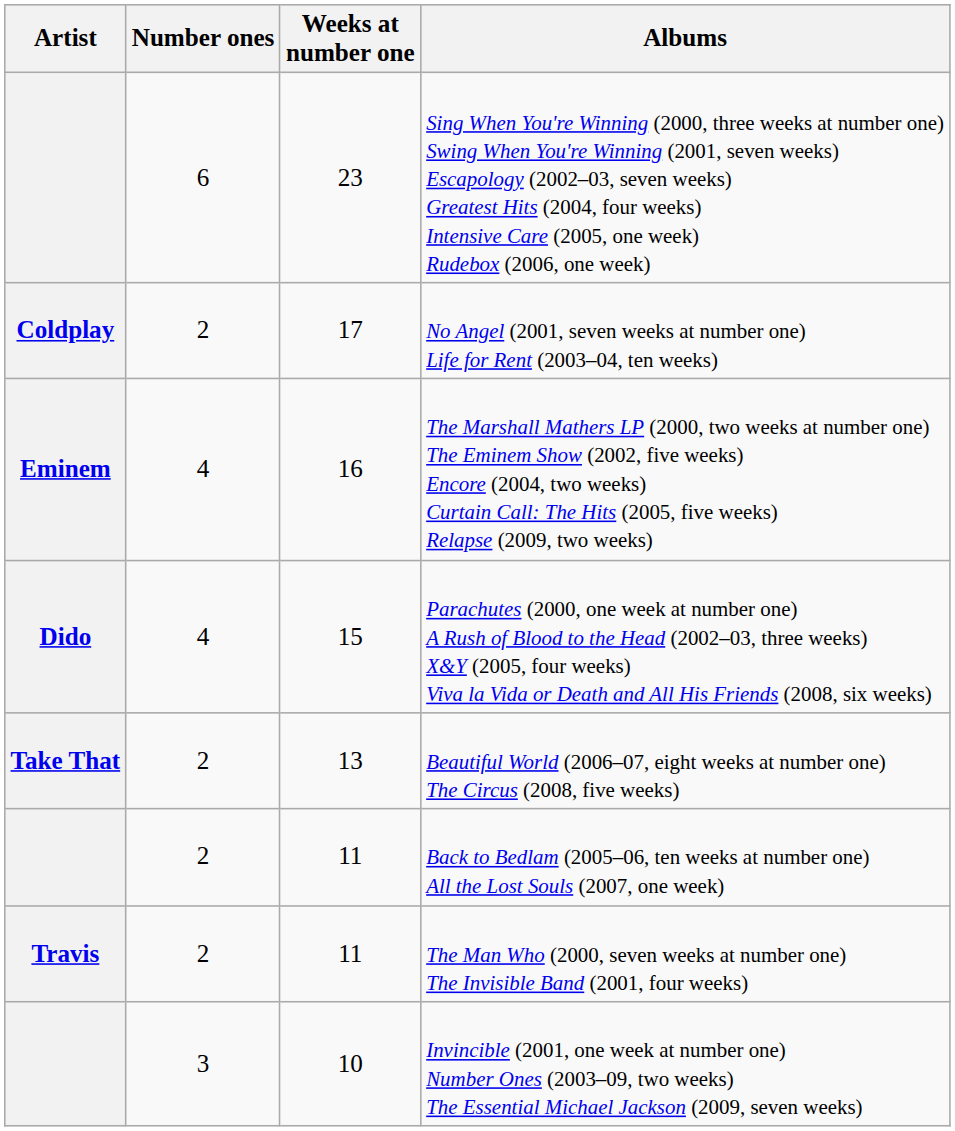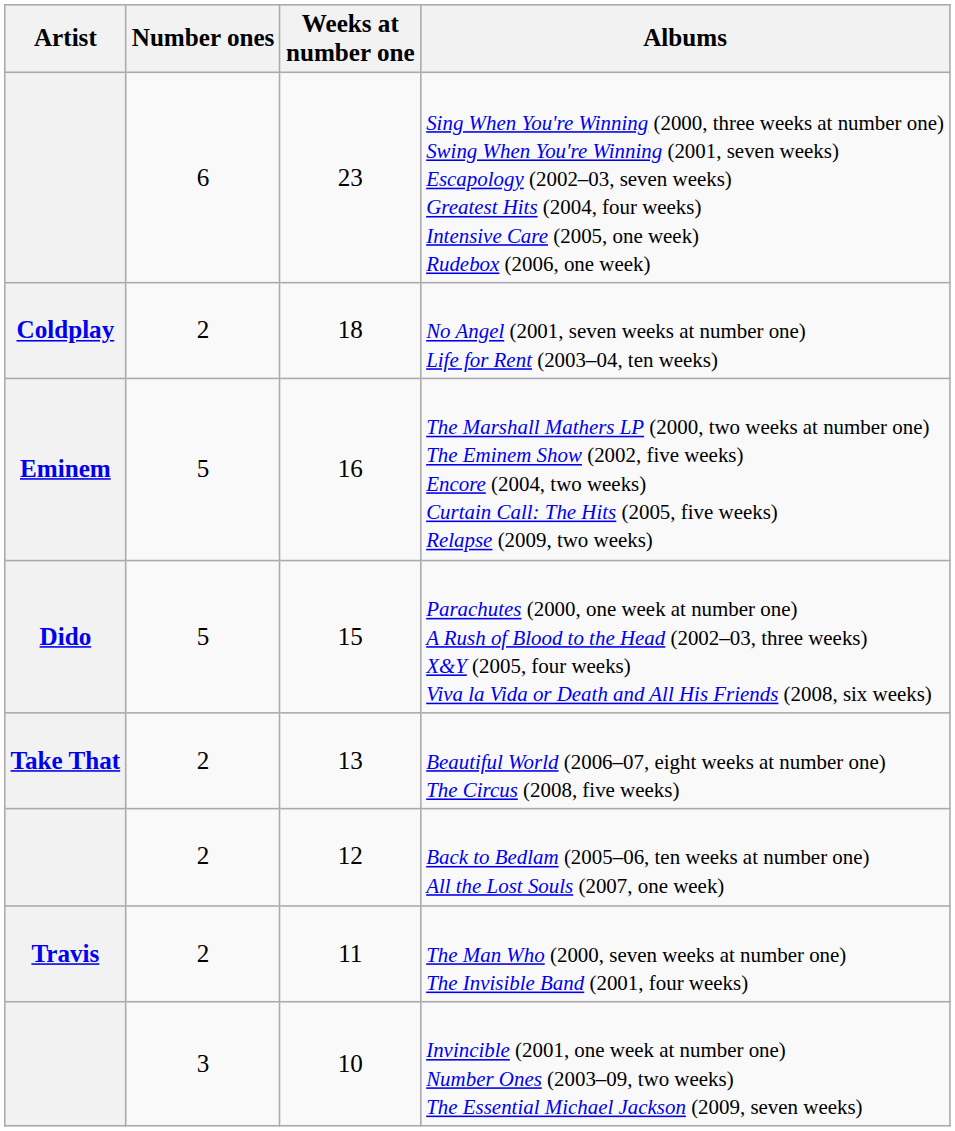(350, 330) 17 -> (350, 330) 18
(203, 468) 4 -> (203, 468) 5
(203, 635) 4 -> (203, 635) 5
(350, 856) 11 -> (350, 856) 12
